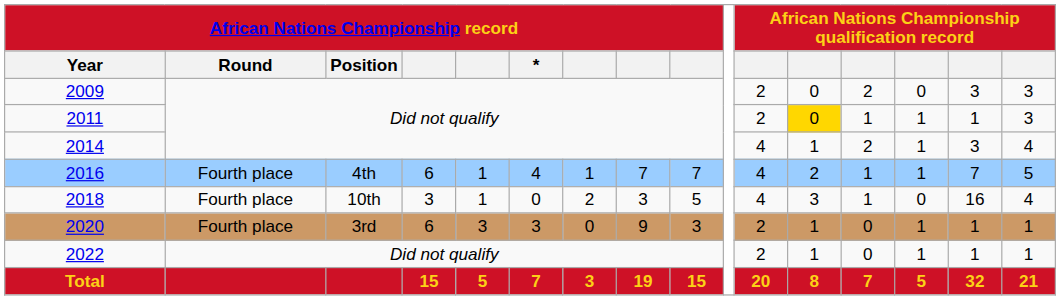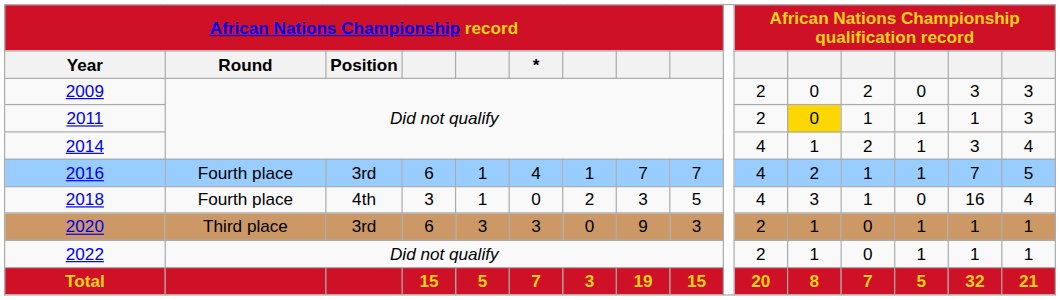(364, 173) 4th -> (364, 173) 3rd
(364, 200) 10th -> (364, 200) 4th
(245, 227) Fourth place -> (245, 227) Third place
